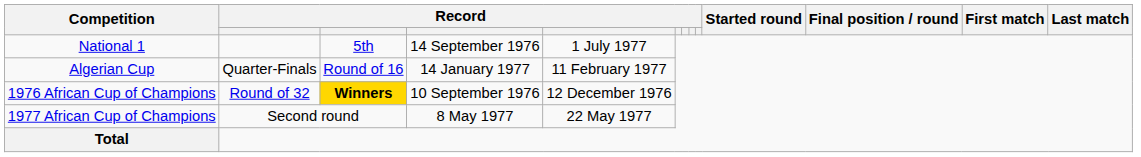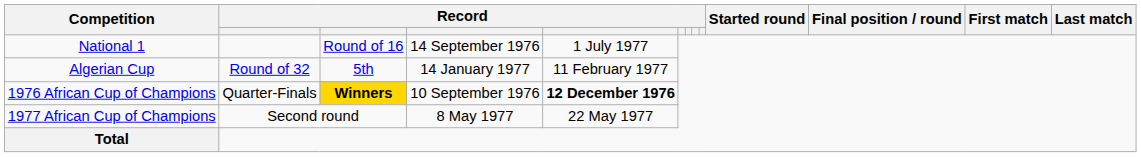(363, 46) 5th -> (363, 46) Round of 16
(270, 69) Quarter-Finals -> (270, 69) Round of 32
(363, 69) Round of 16 -> (363, 69) 5th
(270, 92) Round of 32 -> (270, 92) Quarter-Finals
(609, 92) normal -> (611, 92) bold
